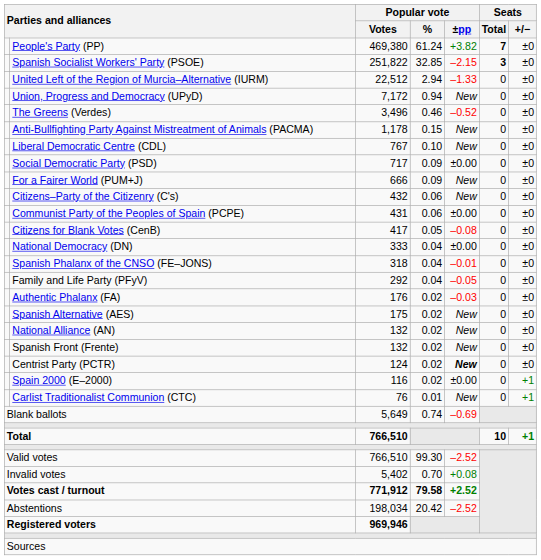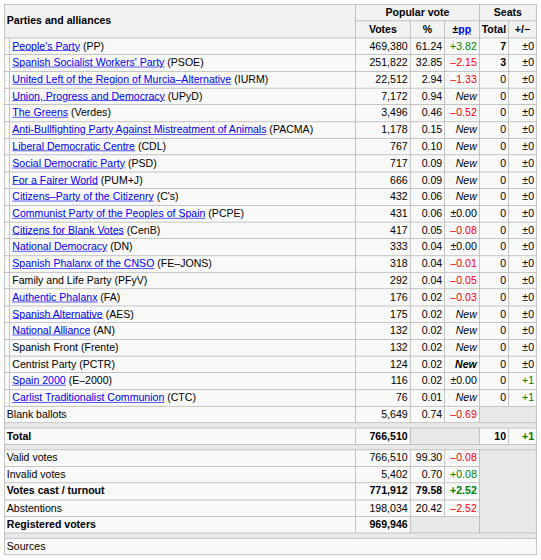(464, 163) ±0.00 -> (466, 163) New
(464, 458) –2.52 -> (464, 458) –0.08
